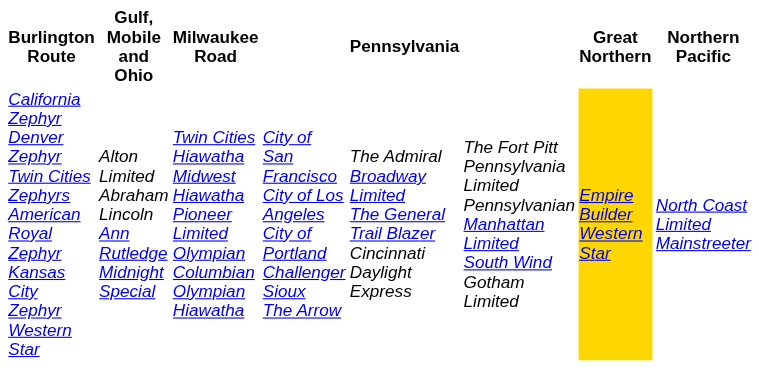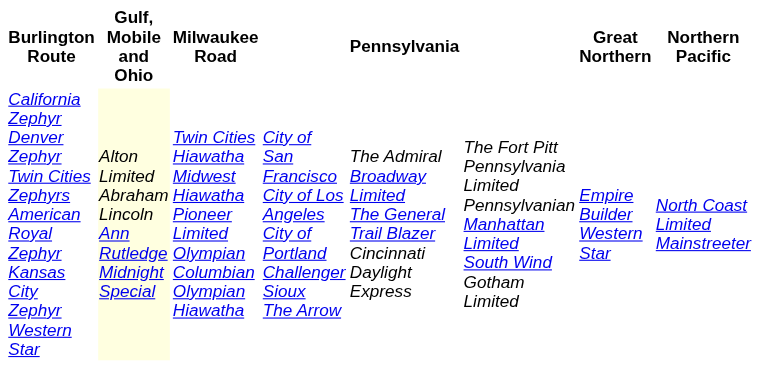(134, 224) no background -> (134, 224) lightyellow background
(611, 224) gold background -> (611, 224) no background
